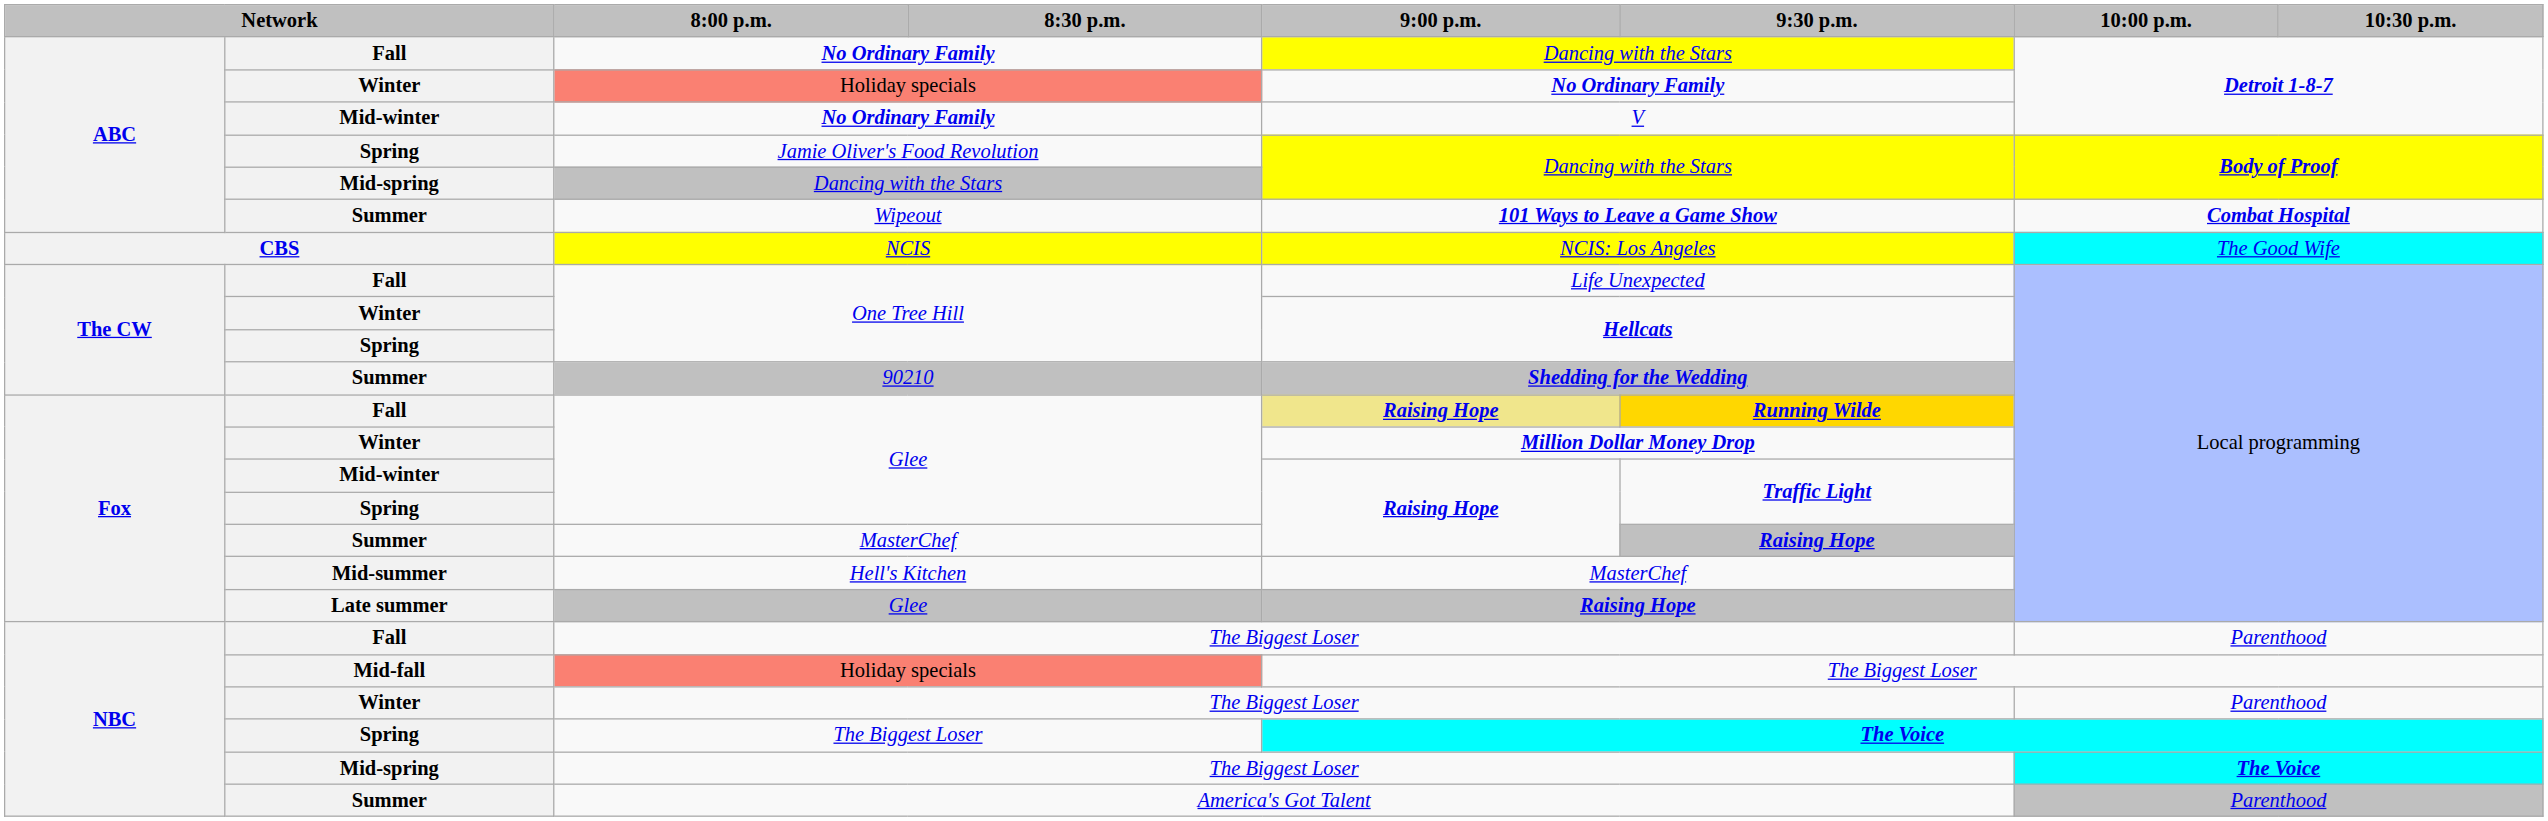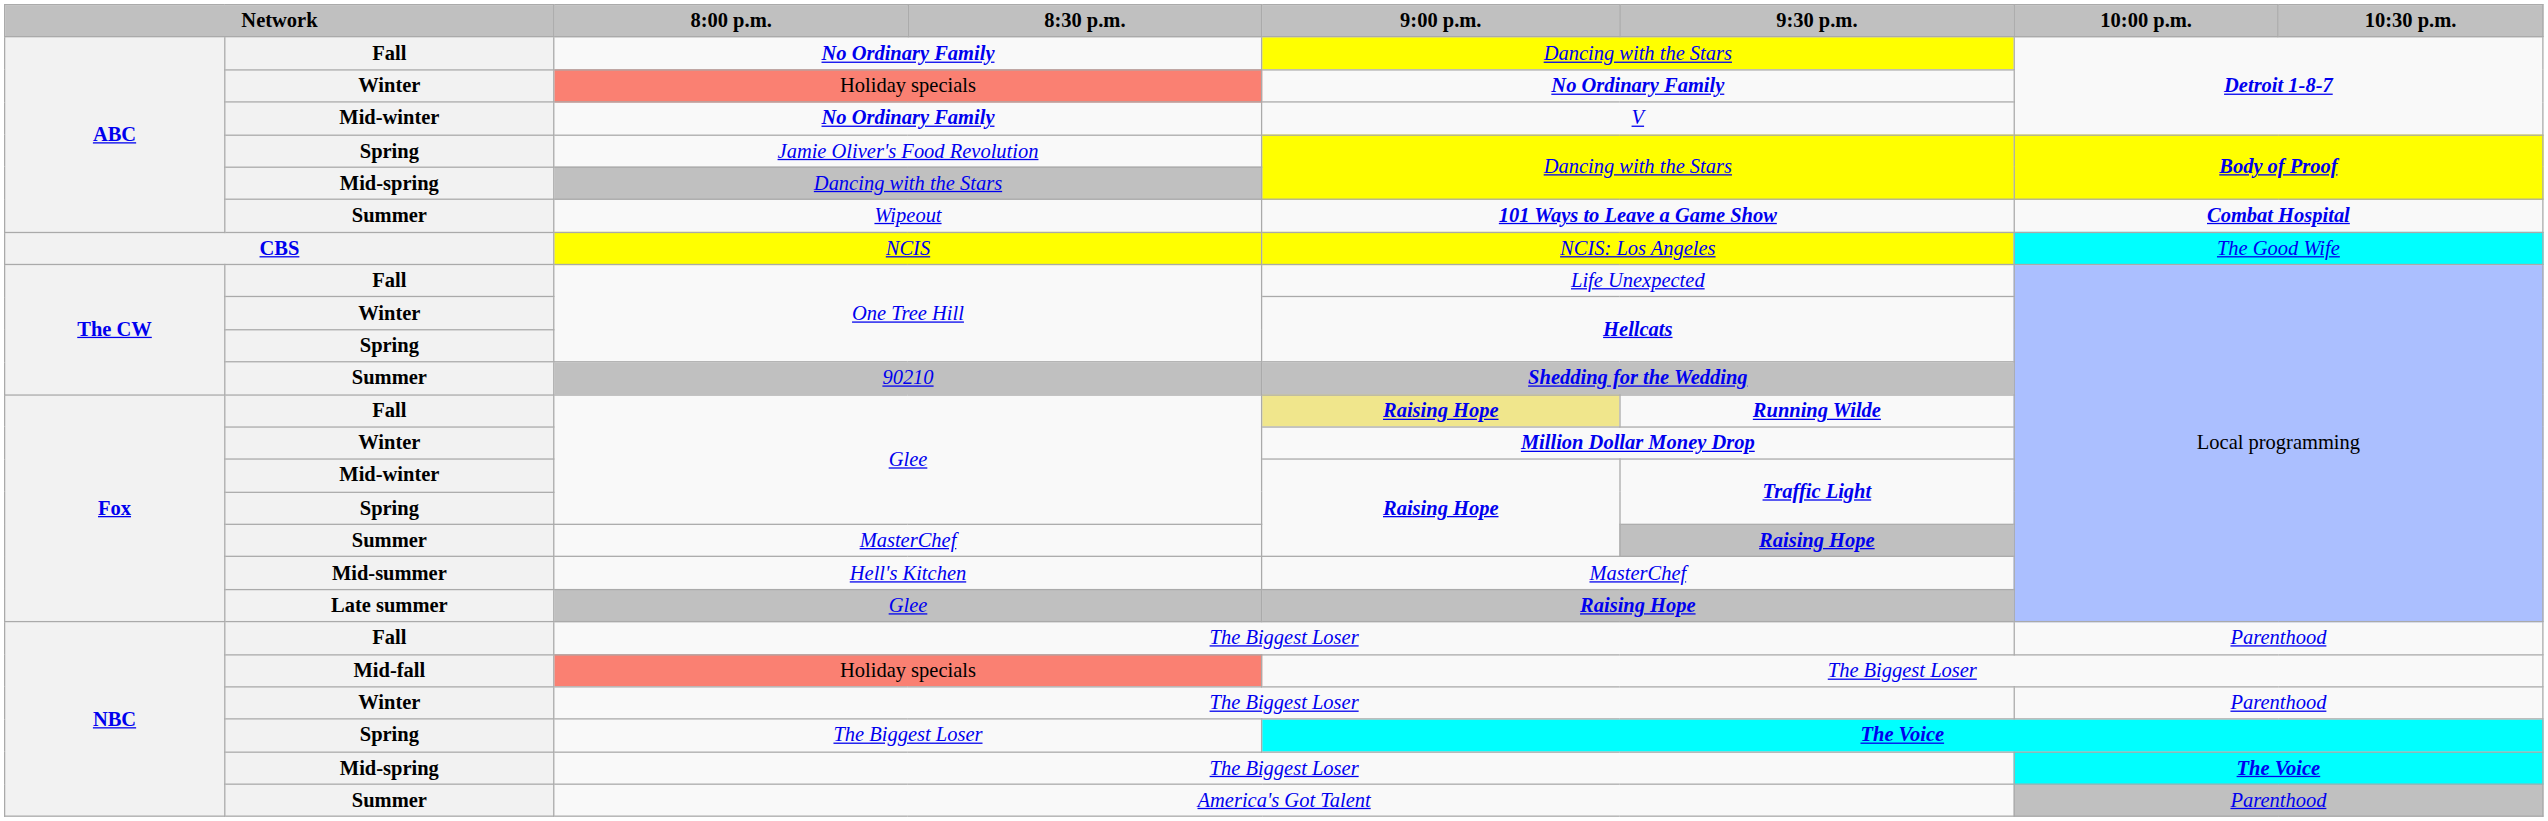(1817, 410) gold background -> (1817, 410) no background
